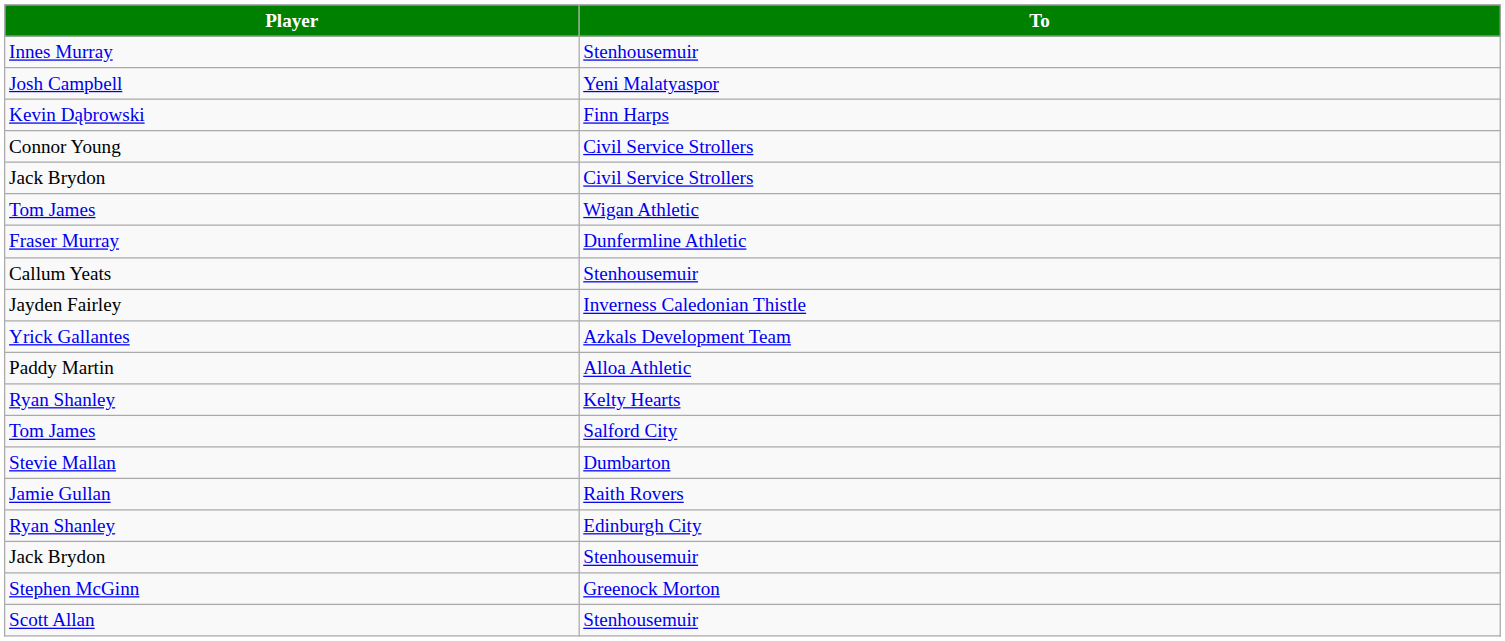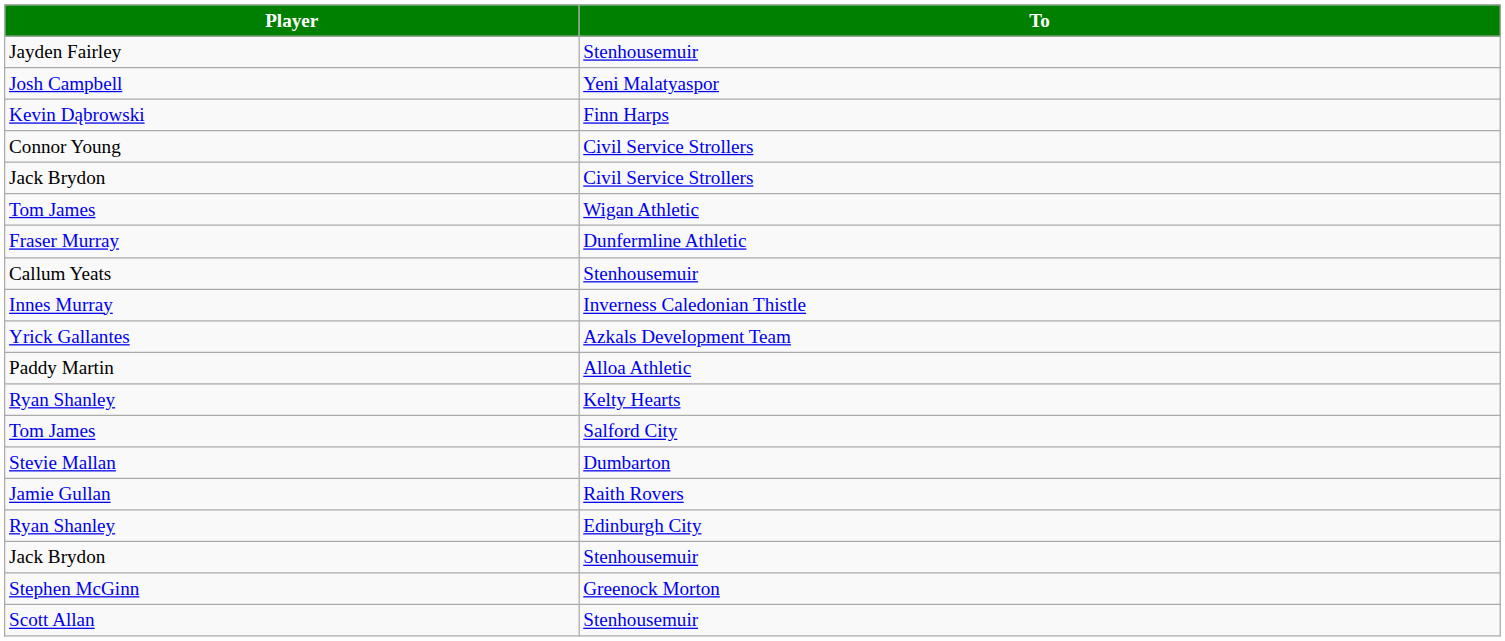(61, 52) Innes Murray -> (65, 52) Jayden Fairley
(65, 304) Jayden Fairley -> (61, 304) Innes Murray
